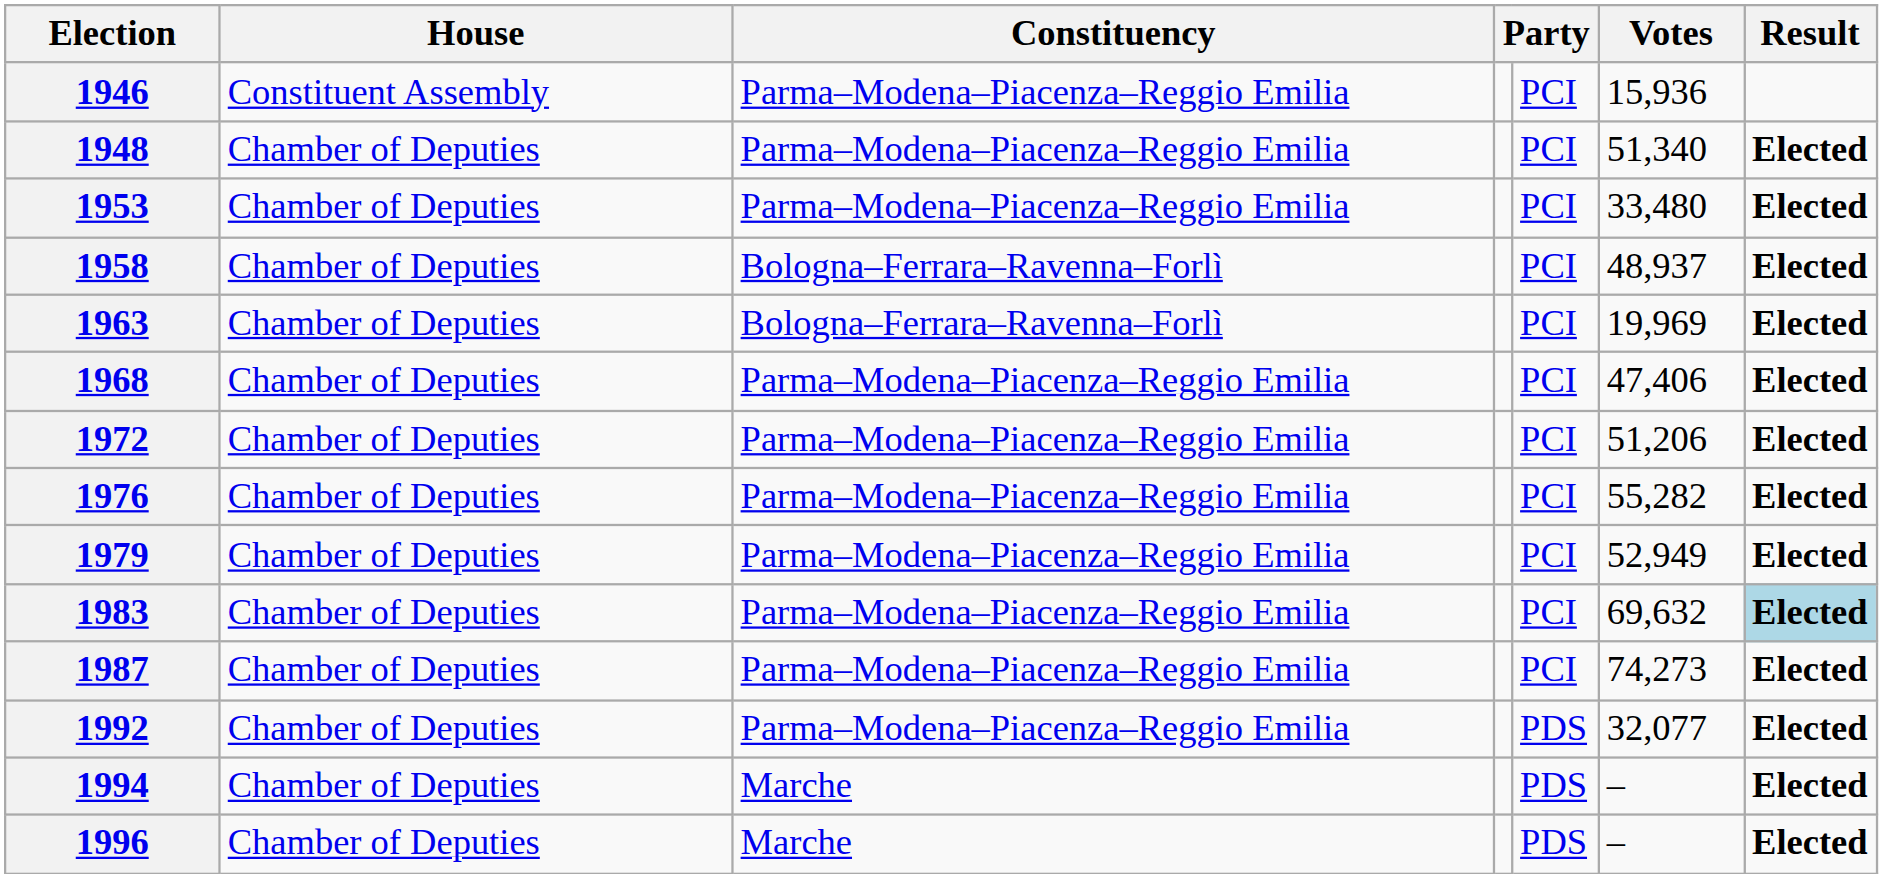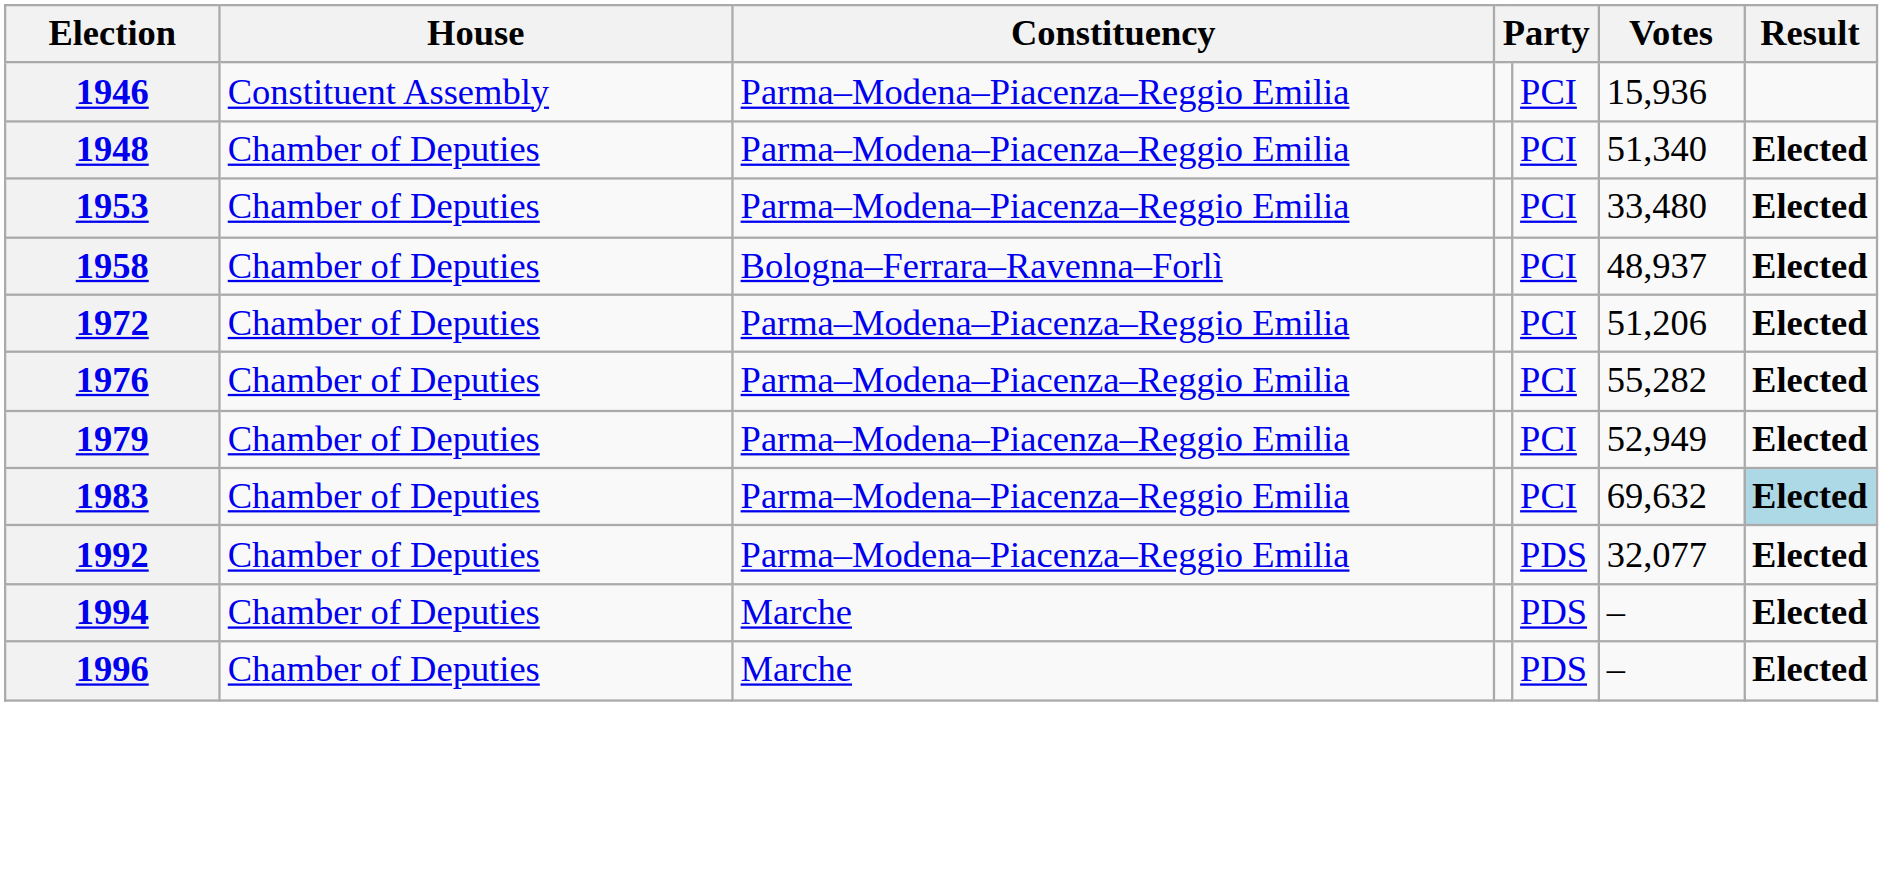- row: (112, 322)
- row: (112, 380)
- row: (112, 669)
